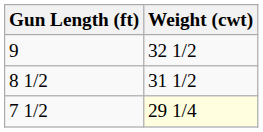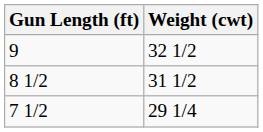(172, 111) lightyellow background -> (172, 111) no background
